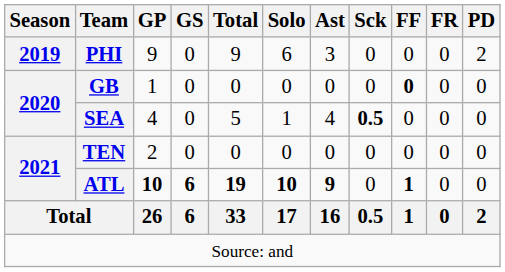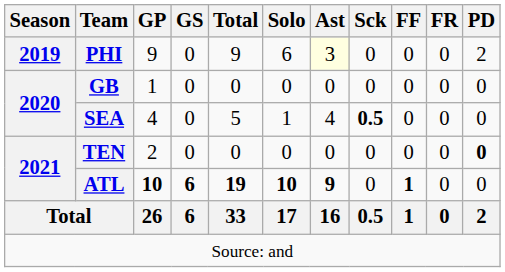(330, 53) no background -> (330, 53) lightyellow background
(409, 86) bold -> (409, 86) normal
(481, 151) normal -> (481, 151) bold
